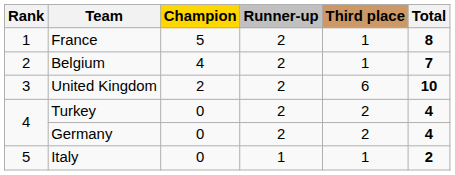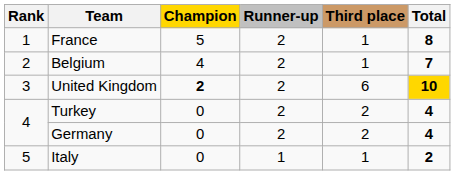(200, 87) normal -> (200, 87) bold
(429, 87) no background -> (429, 87) gold background
